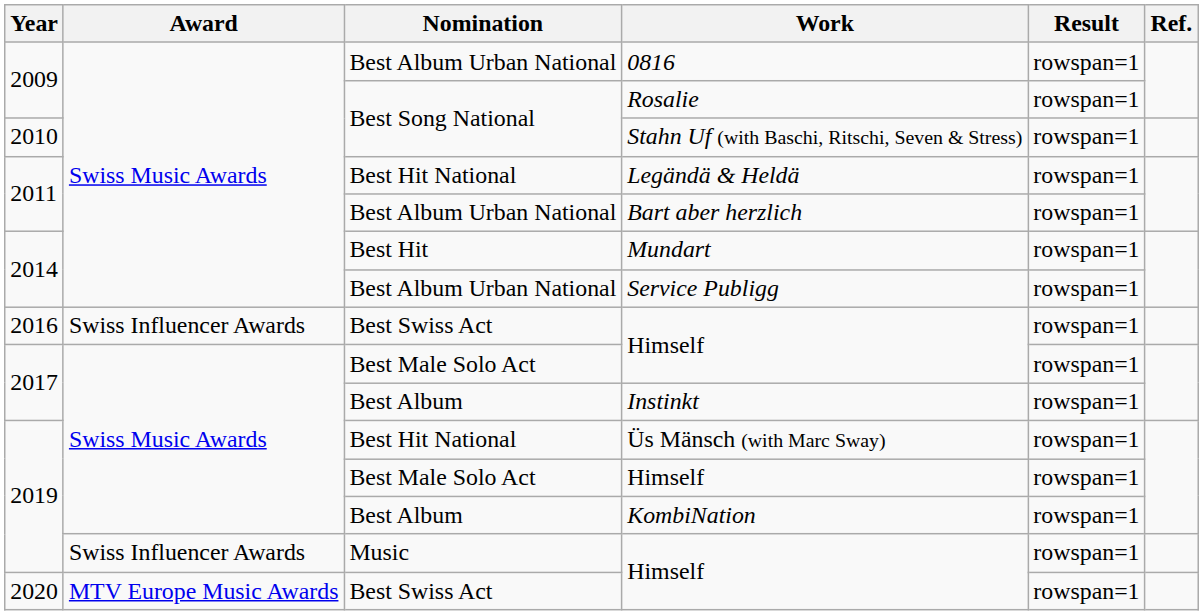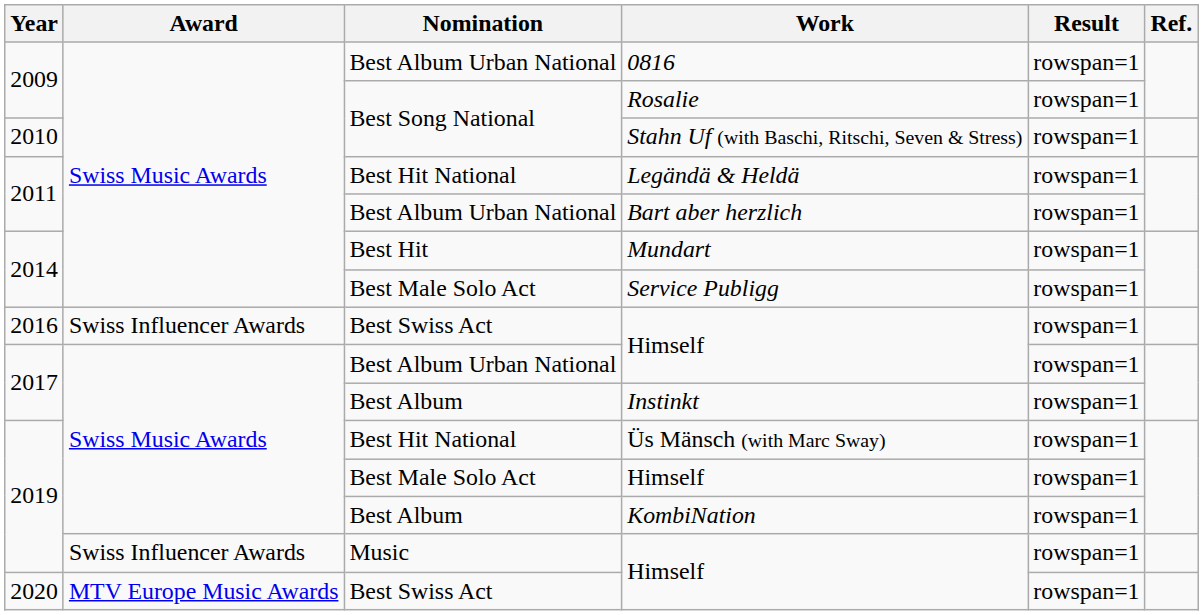(483, 288) Best Album Urban National -> (442, 288) Best Male Solo Act
(442, 363) Best Male Solo Act -> (483, 363) Best Album Urban National
